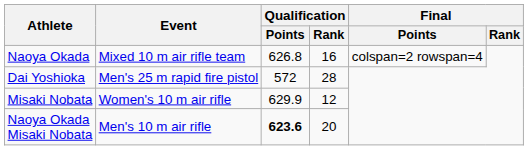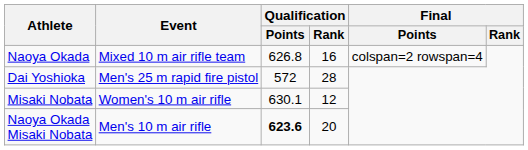(285, 99) 629.9 -> (285, 99) 630.1
